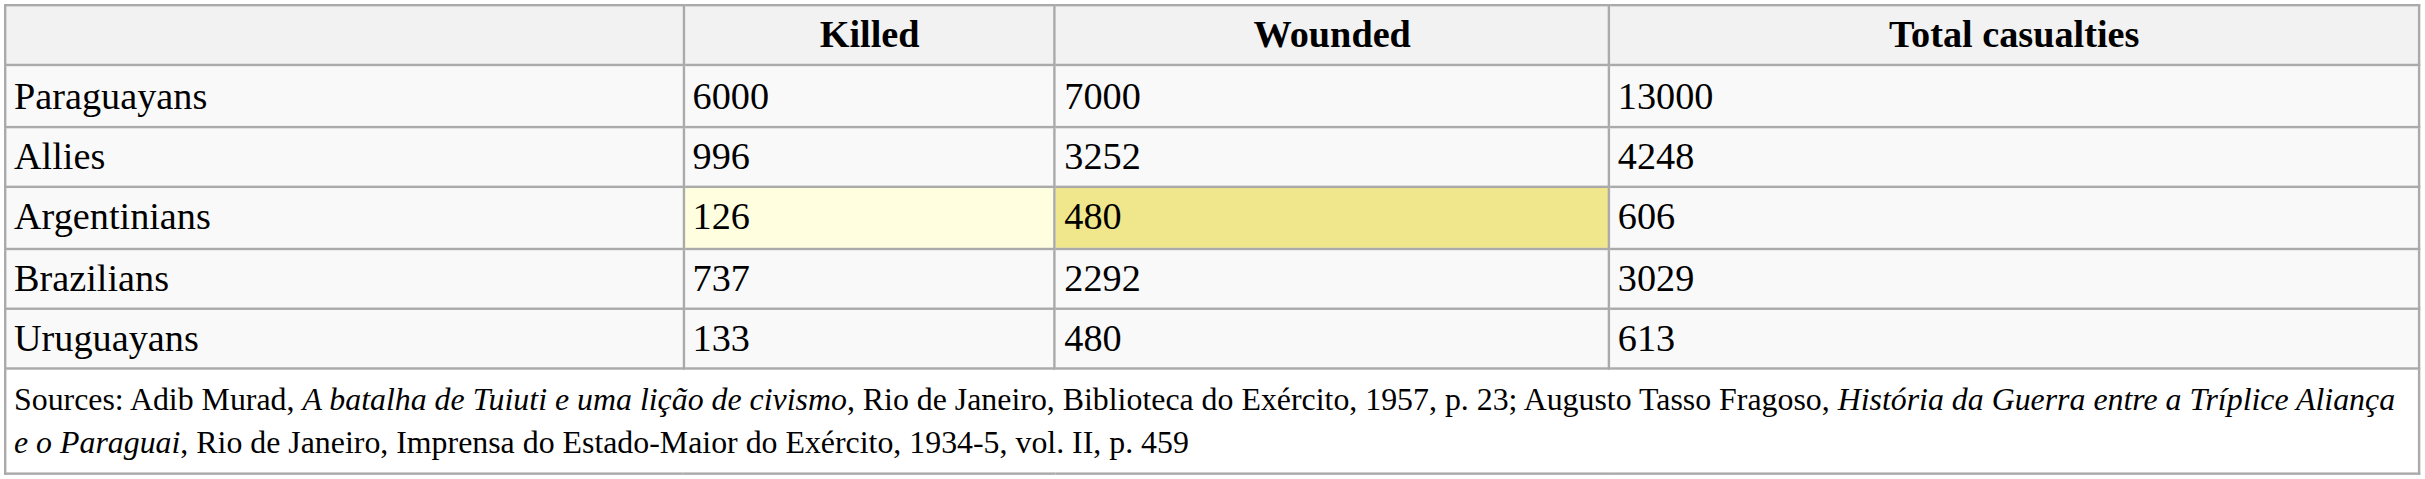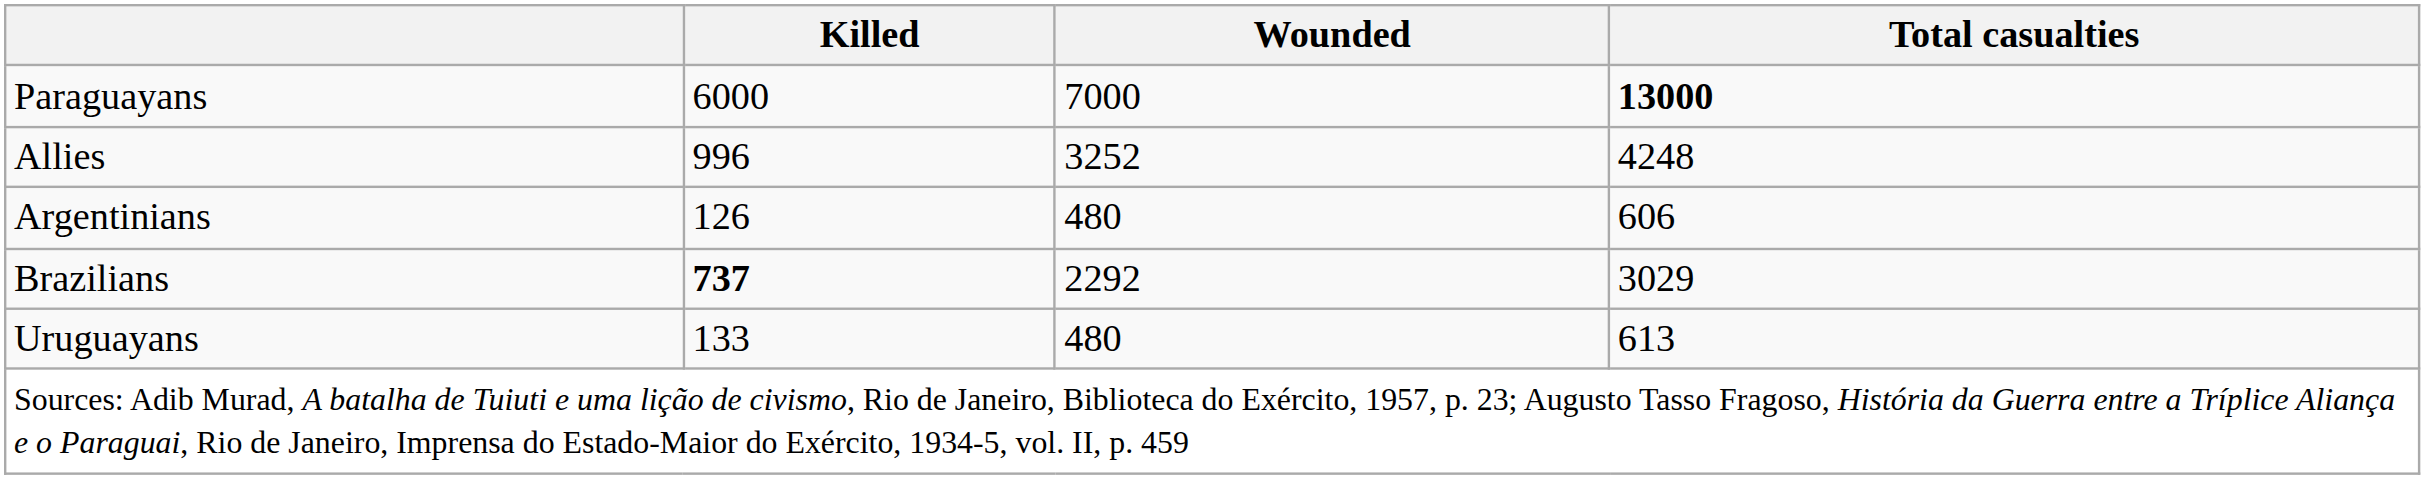(1666, 95) normal -> (1666, 95) bold
(721, 216) lightyellow background -> (721, 216) no background
(1093, 216) khaki background -> (1093, 216) no background
(721, 277) normal -> (721, 277) bold
